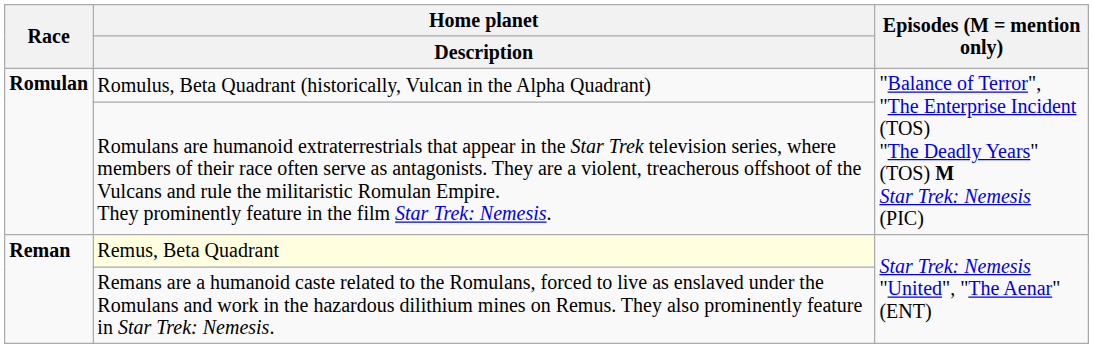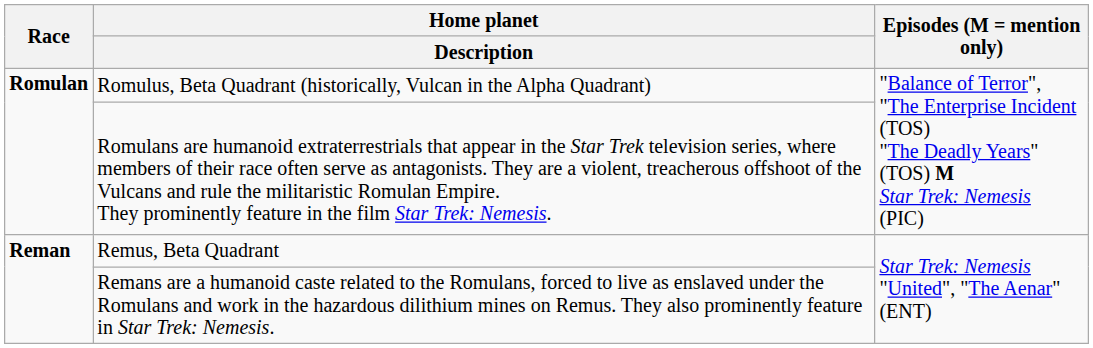(188, 250) lightyellow background -> (188, 250) no background
